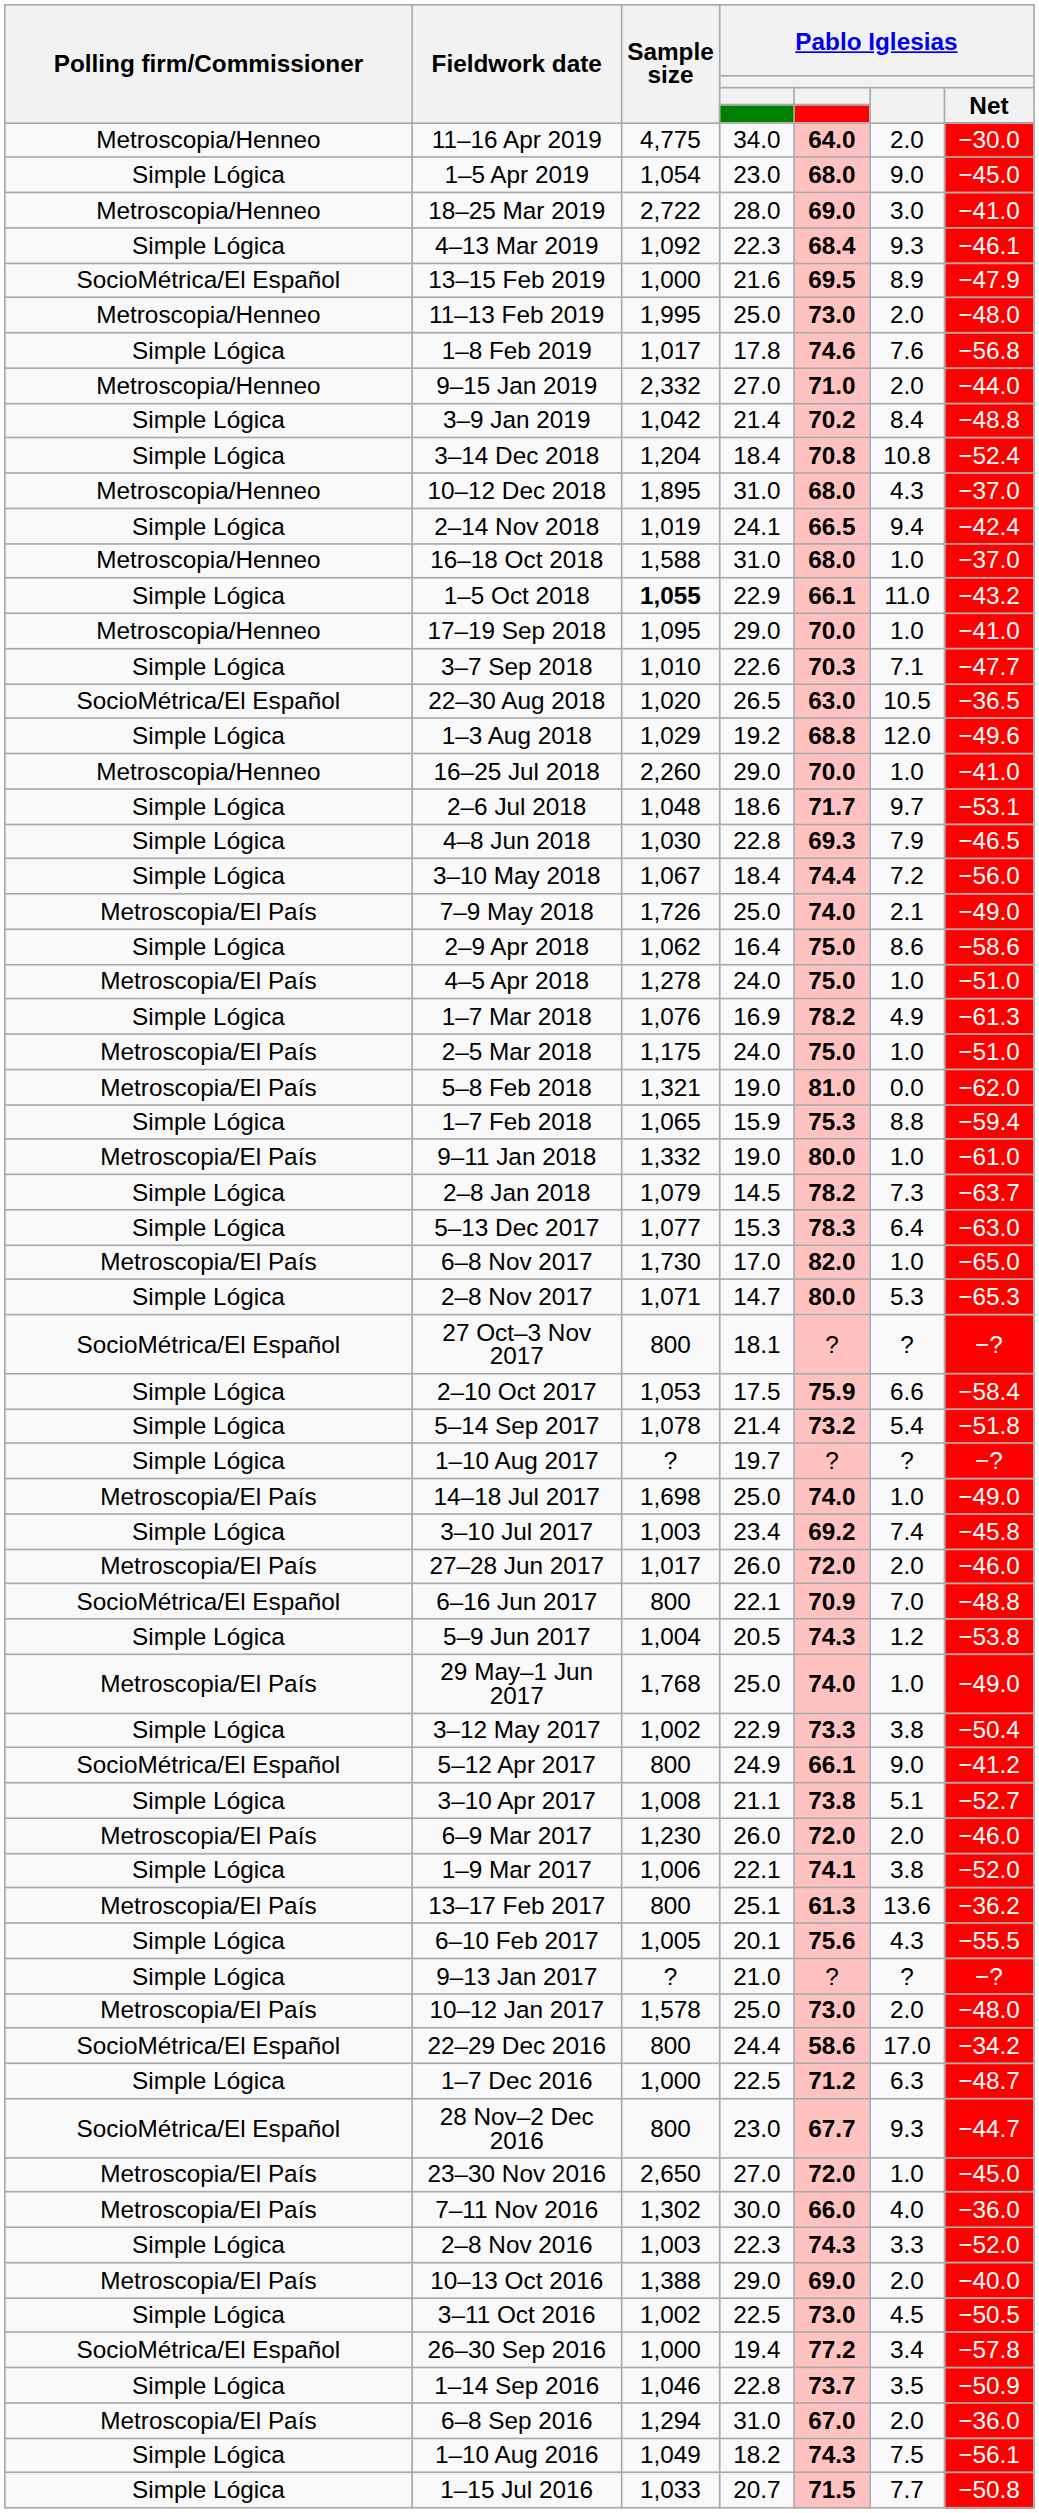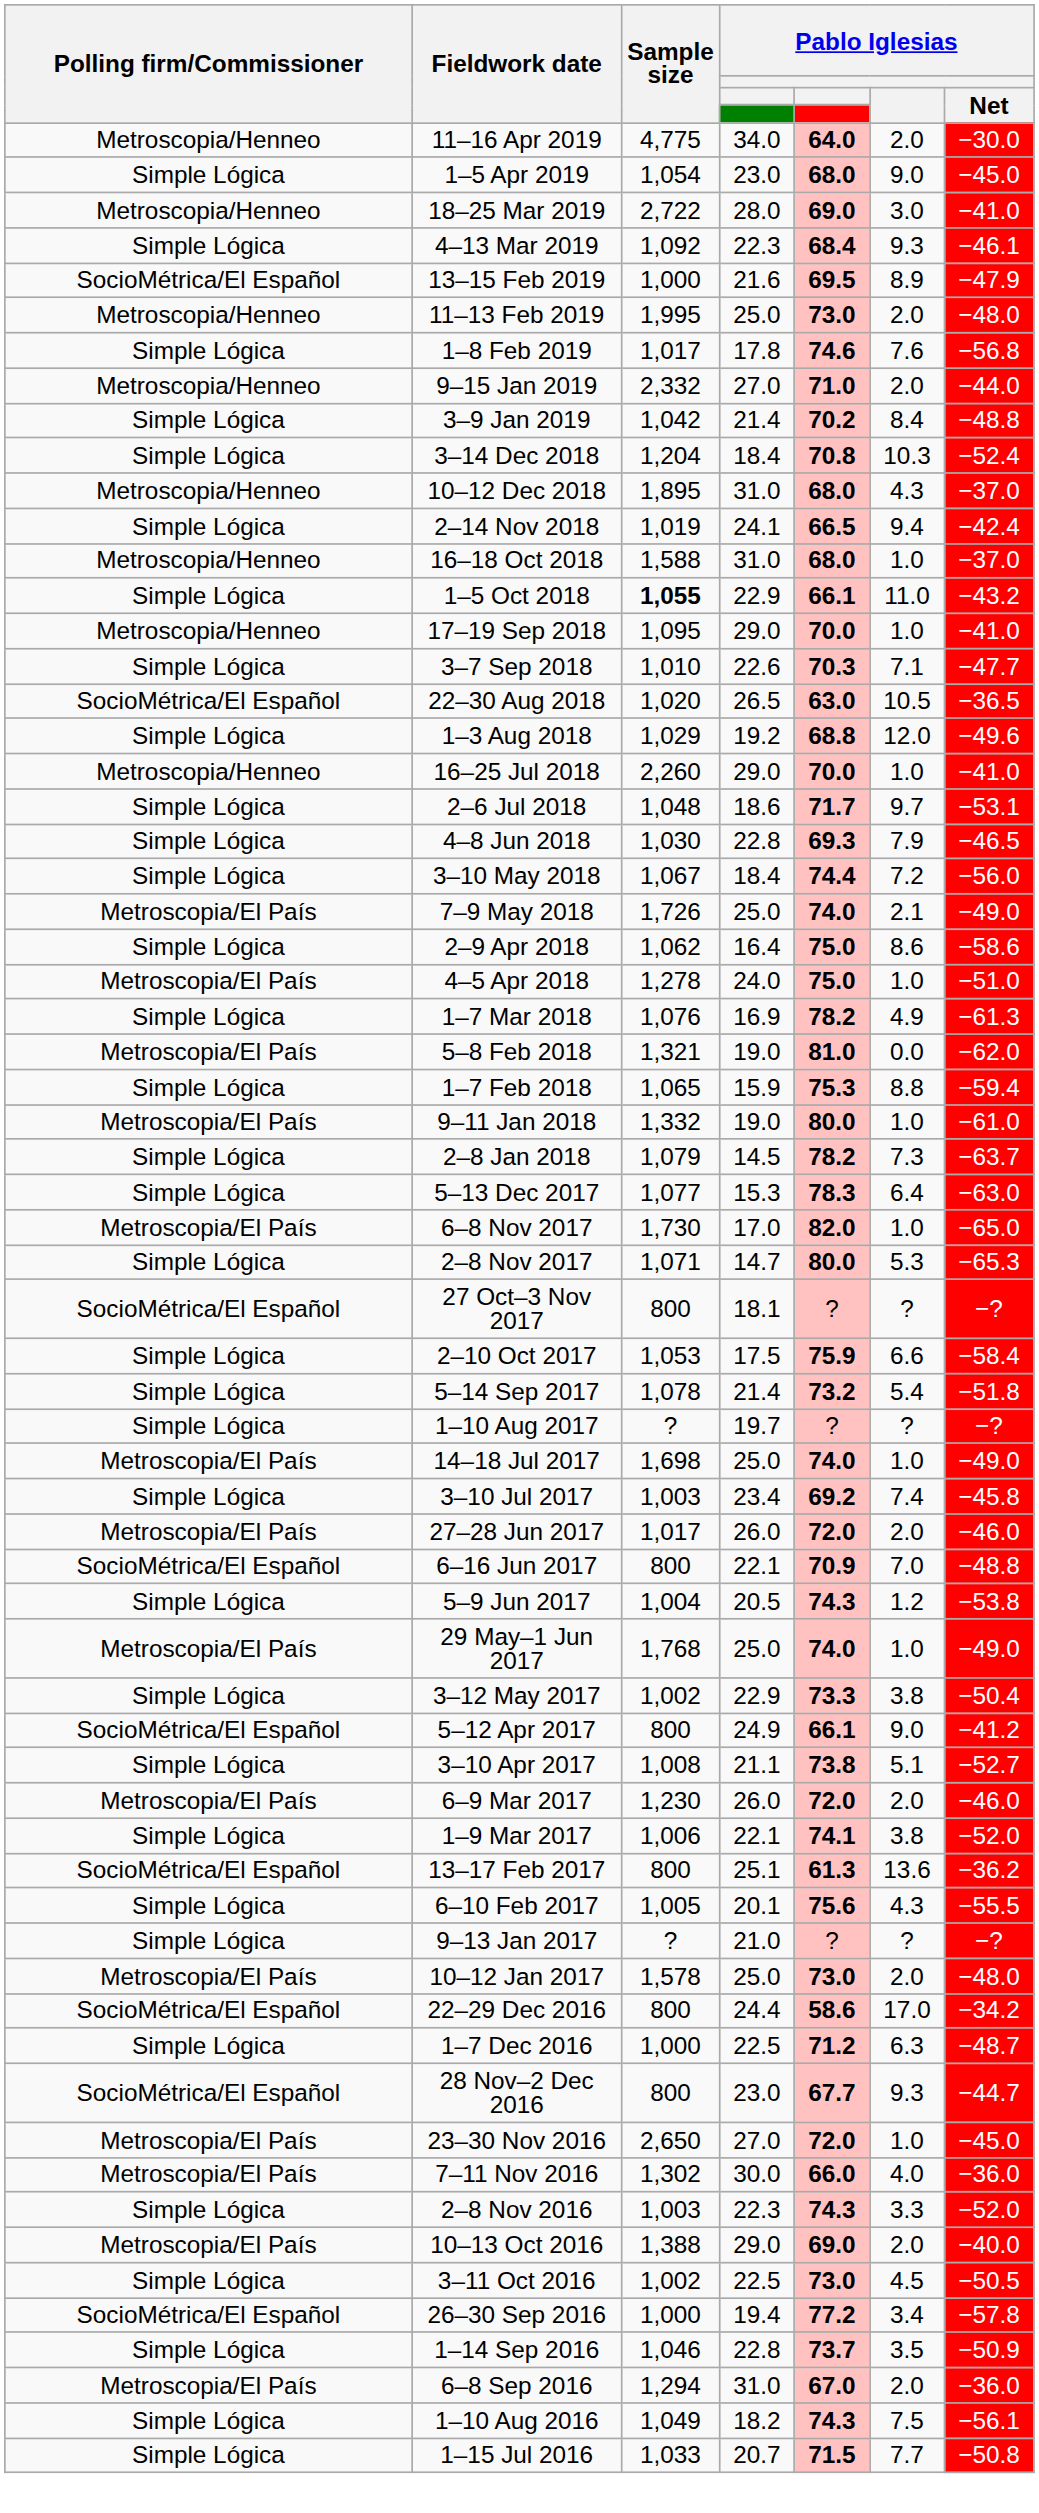(907, 456) 10.8 -> (907, 456) 10.3
- row: (517, 1052)
(208, 1906) Metroscopia/El País -> (208, 1871) SocioMétrica/El Español
